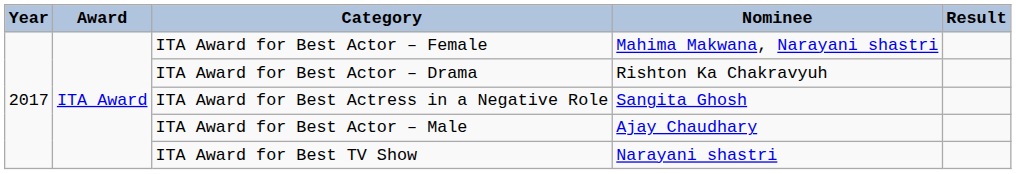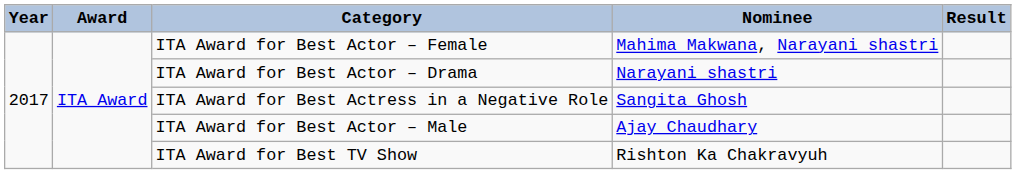(722, 73) Rishton Ka Chakravyuh -> (697, 73) Narayani shastri
(697, 155) Narayani shastri -> (722, 155) Rishton Ka Chakravyuh
